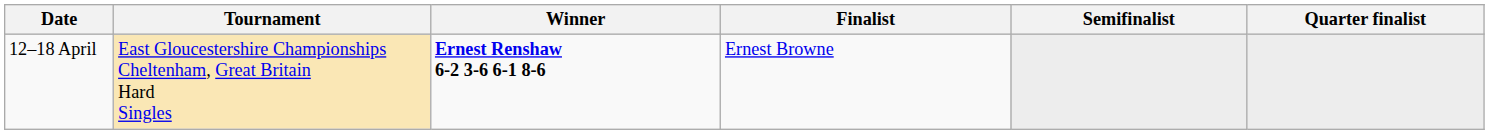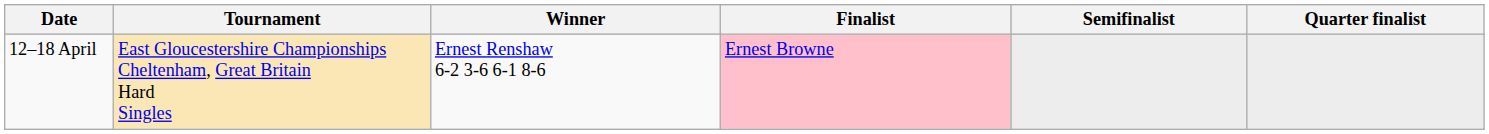(498, 59) bold -> (494, 59) normal
(779, 49) no background -> (779, 49) pink background
